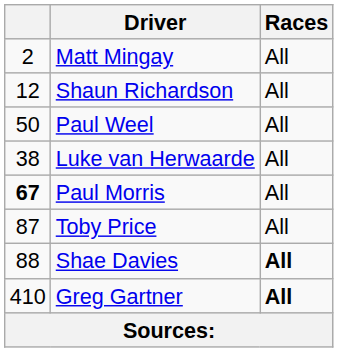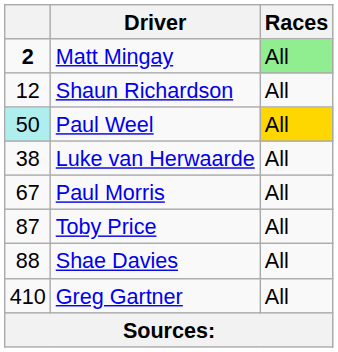(28, 56) normal -> (28, 56) bold
(277, 56) no background -> (277, 56) lightgreen background
(28, 124) no background -> (28, 124) paleturquoise background
(277, 124) no background -> (277, 124) gold background
(28, 193) bold -> (28, 193) normal
(279, 261) bold -> (277, 261) normal
(279, 295) bold -> (277, 295) normal
